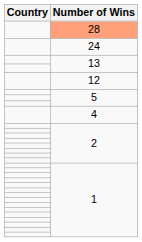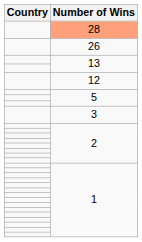(94, 47) 24 -> (94, 47) 26
(94, 115) 4 -> (94, 115) 3
